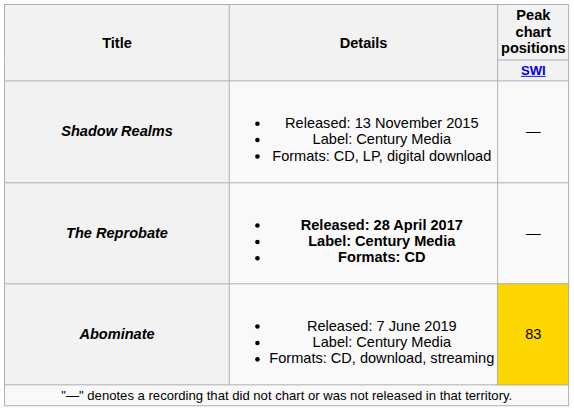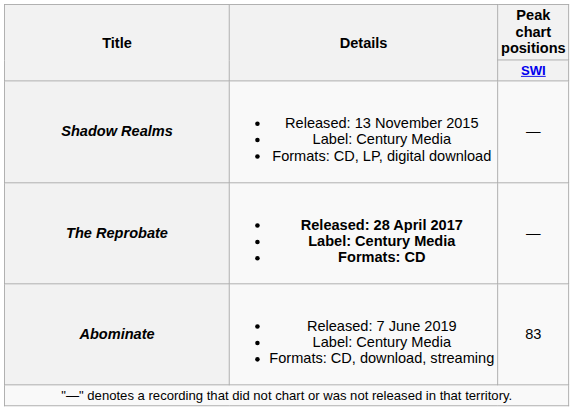(533, 334) gold background -> (533, 334) no background
